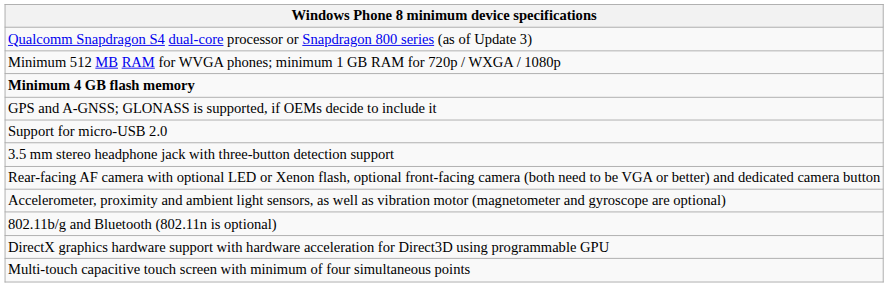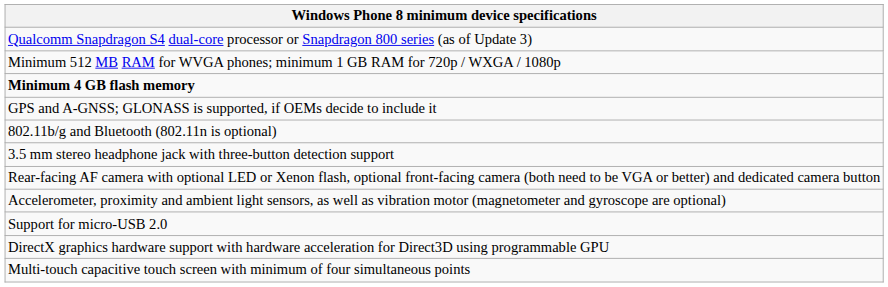(88, 131) Support for micro-USB 2.0 -> (142, 131) 802.11b/g and Bluetooth (802.11n is optional)
(142, 223) 802.11b/g and Bluetooth (802.11n is optional) -> (88, 223) Support for micro-USB 2.0
